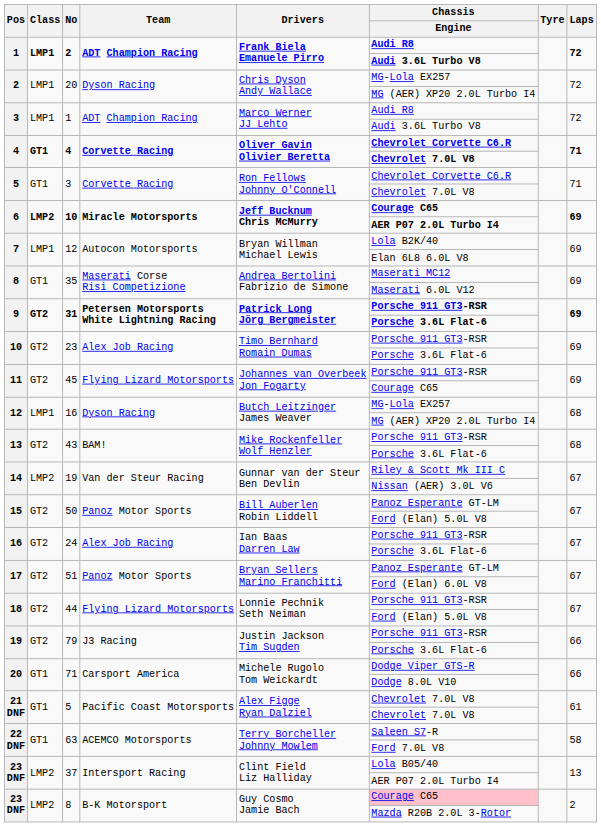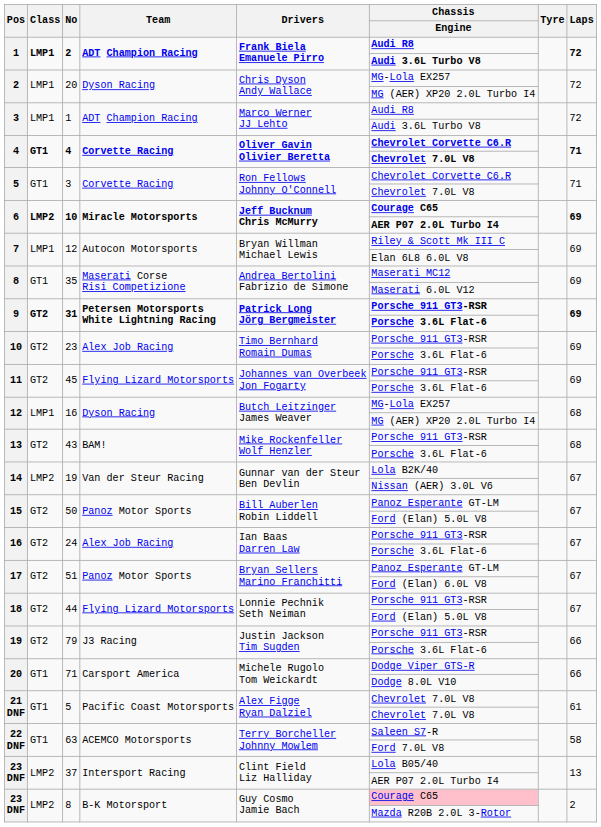(405, 242) Lola B2K/40 -> (438, 242) Riley & Scott Mk III C
(405, 389) Courage C65 -> (429, 389) Porsche 3.6L Flat-6
(438, 471) Riley & Scott Mk III C -> (405, 471) Lola B2K/40
